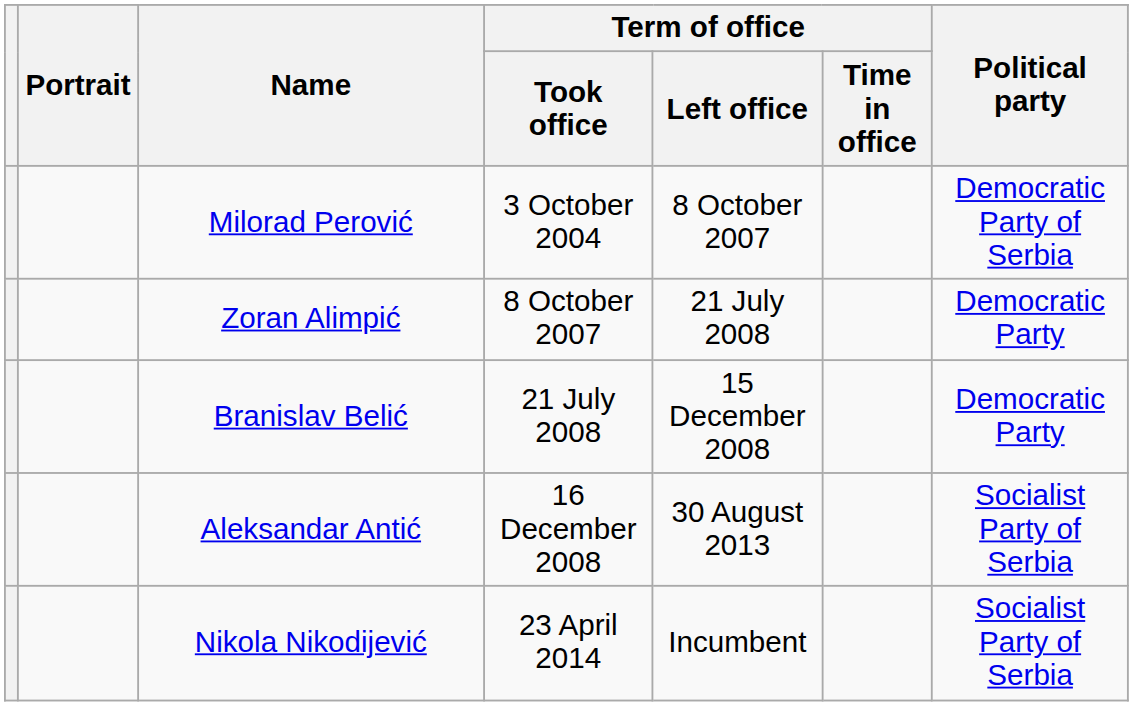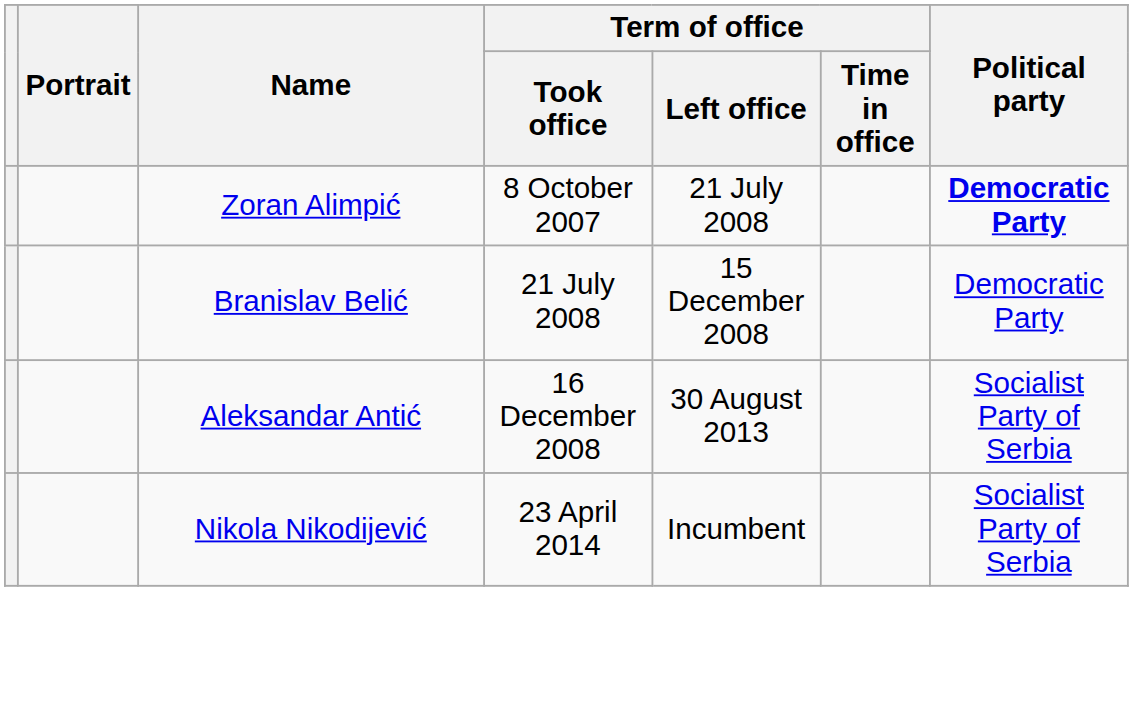- row: (311, 221)
(1030, 318) normal -> (1029, 205) bold
